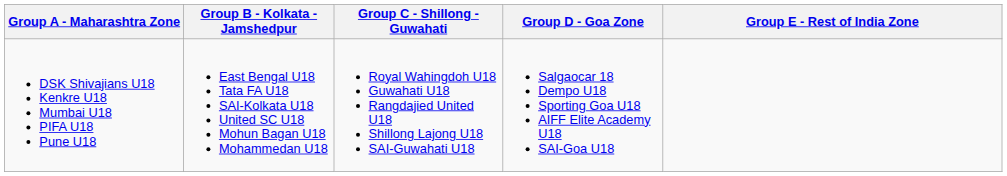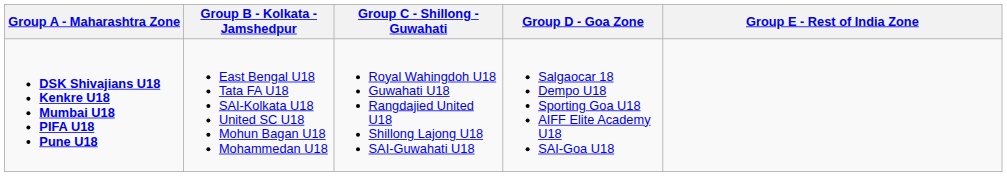(94, 112) normal -> (94, 112) bold
